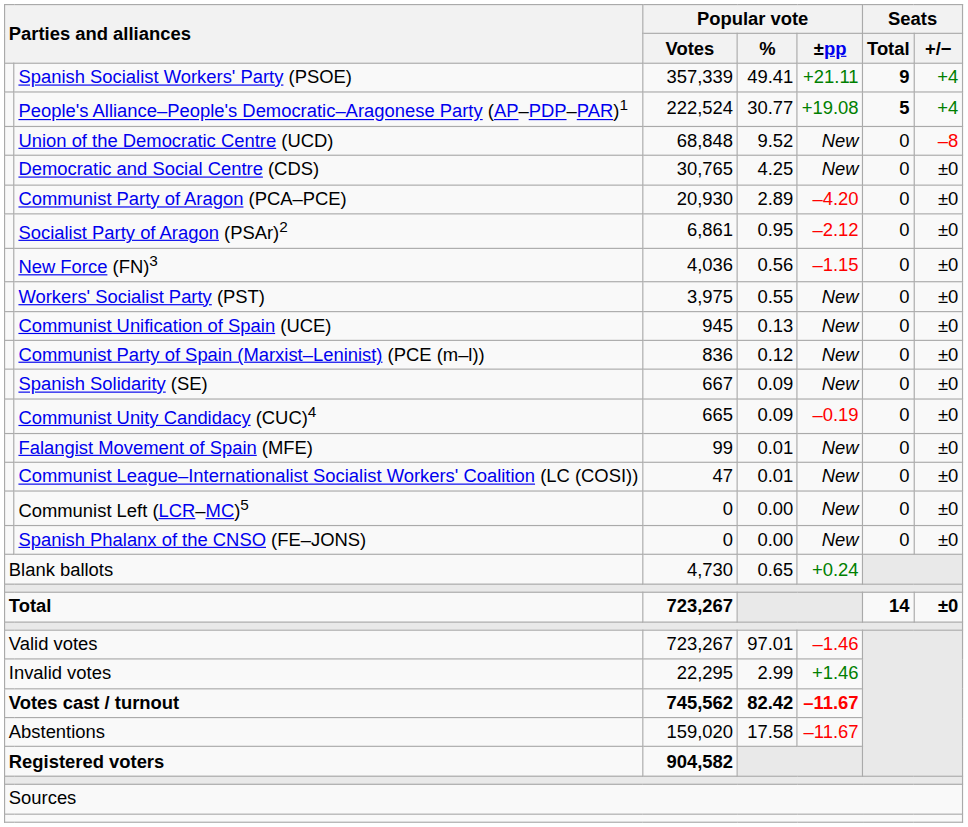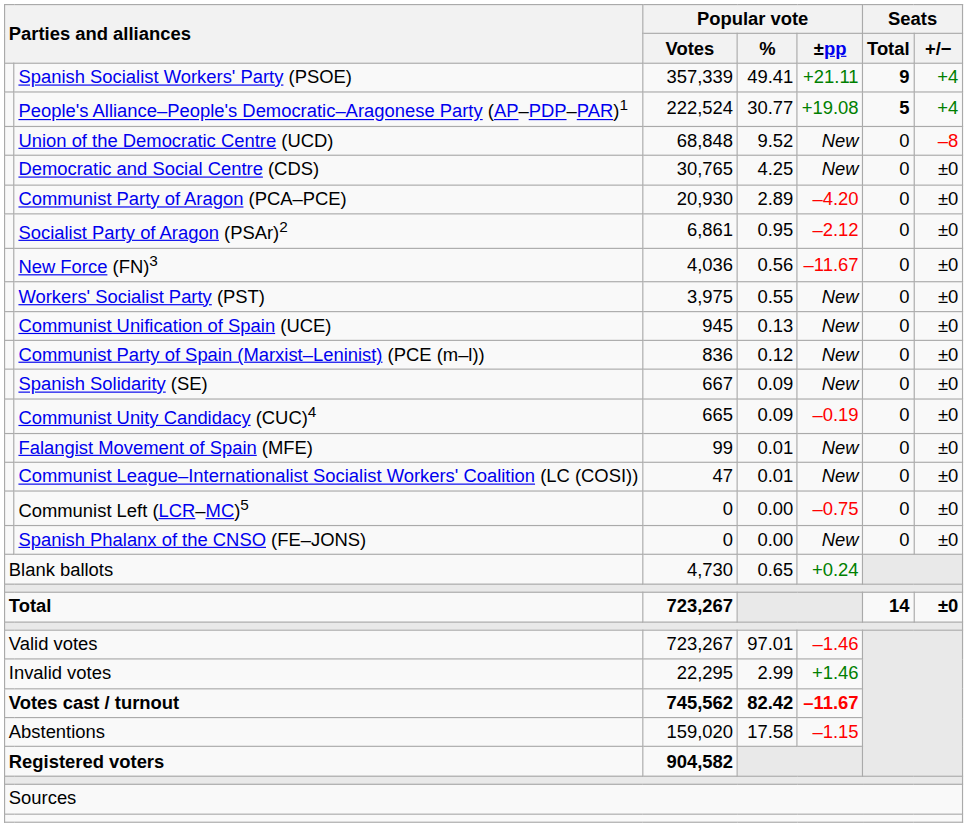(835, 264) –1.15 -> (831, 264) –11.67
(840, 508) New -> (835, 508) –0.75
(831, 732) –11.67 -> (835, 732) –1.15
